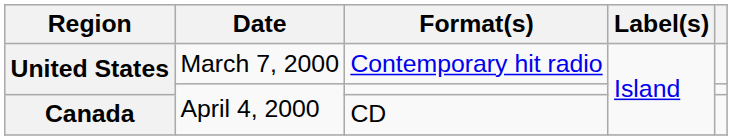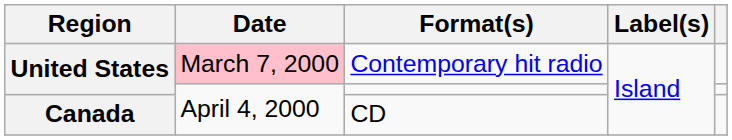(260, 63) no background -> (260, 63) pink background
